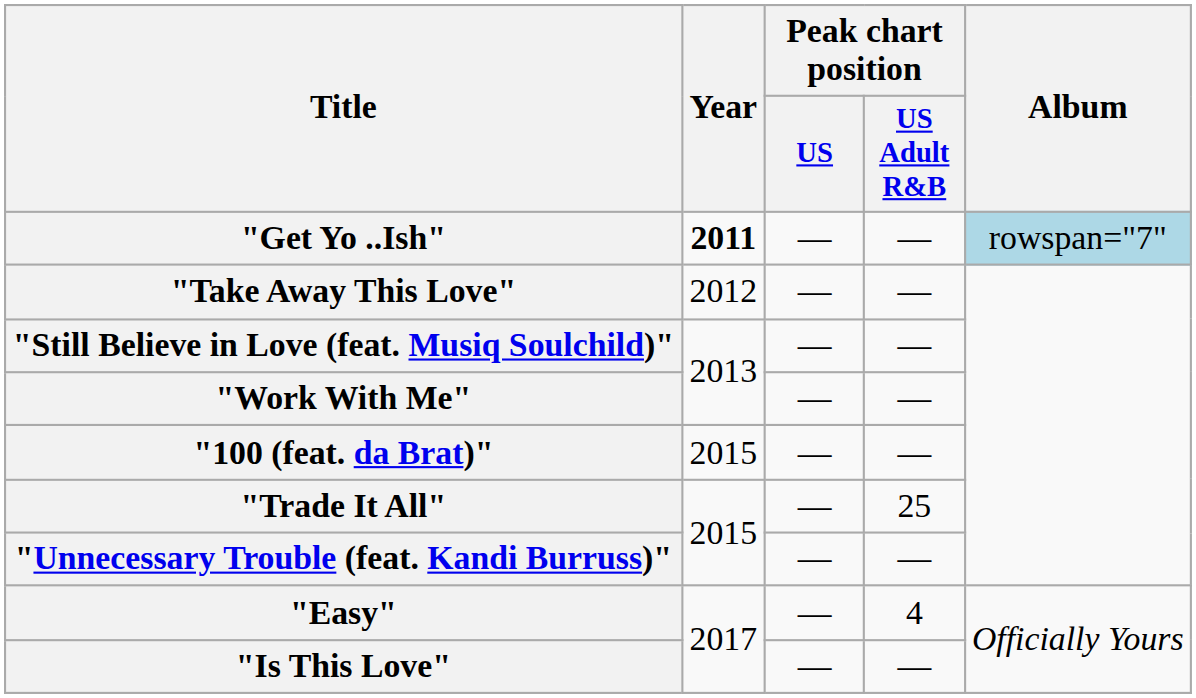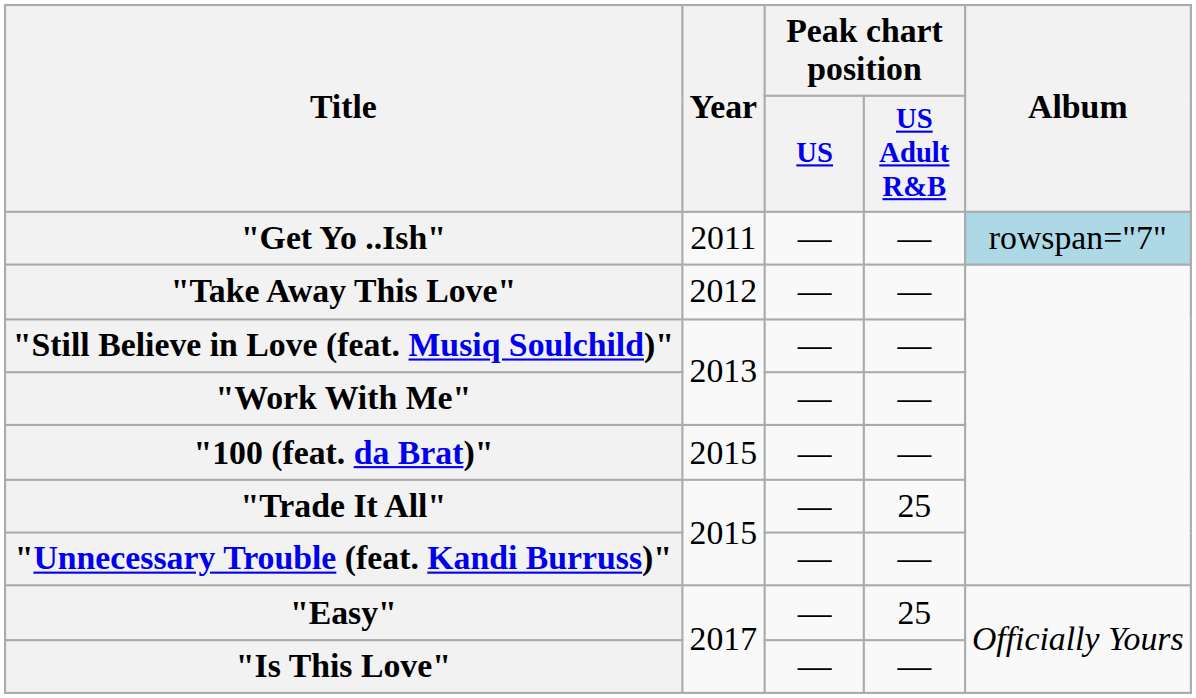(723, 237) bold -> (723, 237) normal
(914, 612) 4 -> (914, 612) 25
